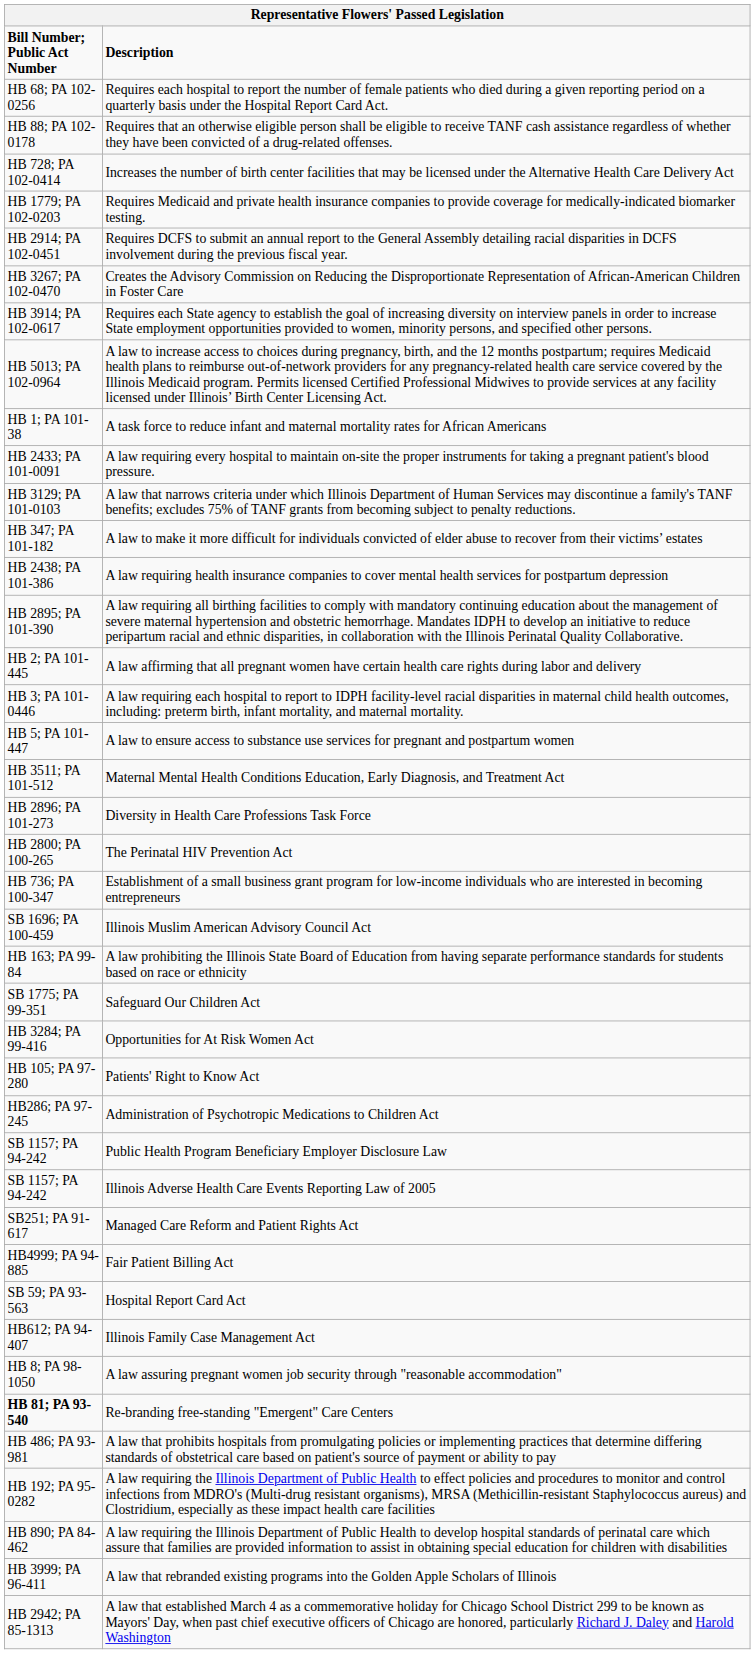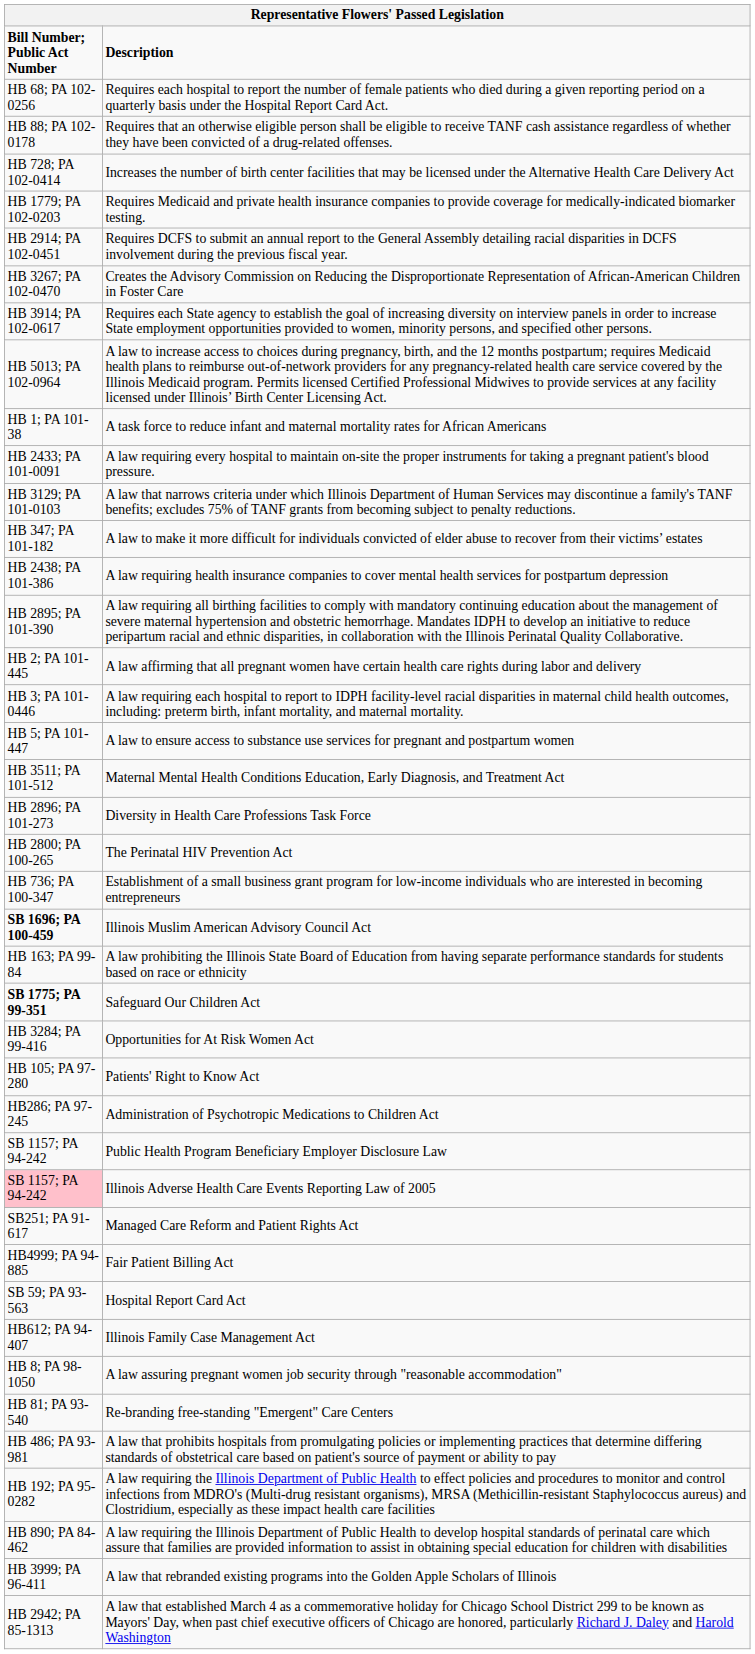(43, 927) normal -> (44, 927) bold
(43, 1002) normal -> (44, 1002) bold
(43, 1188) no background -> (43, 1188) pink background
(49, 1412) bold -> (48, 1412) normal
